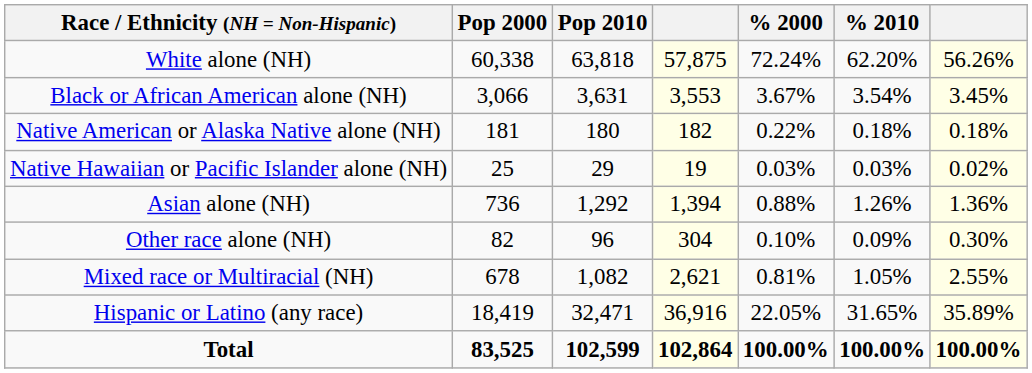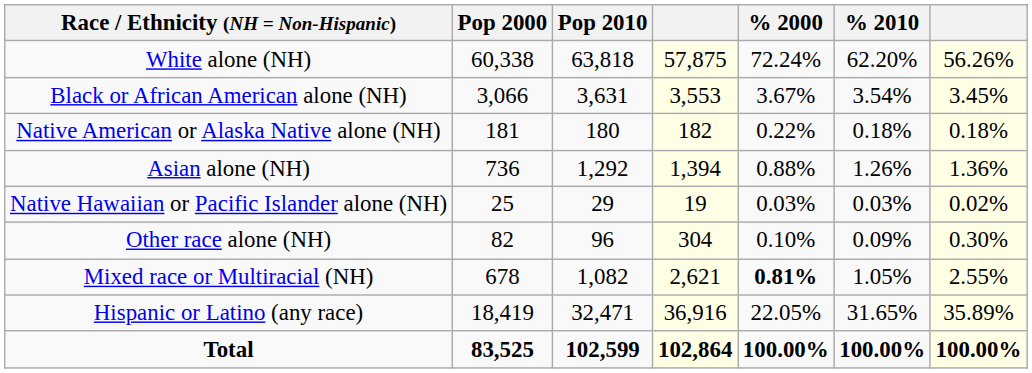rows swapped: (229, 204) <-> (229, 167)
(786, 276) normal -> (786, 276) bold
